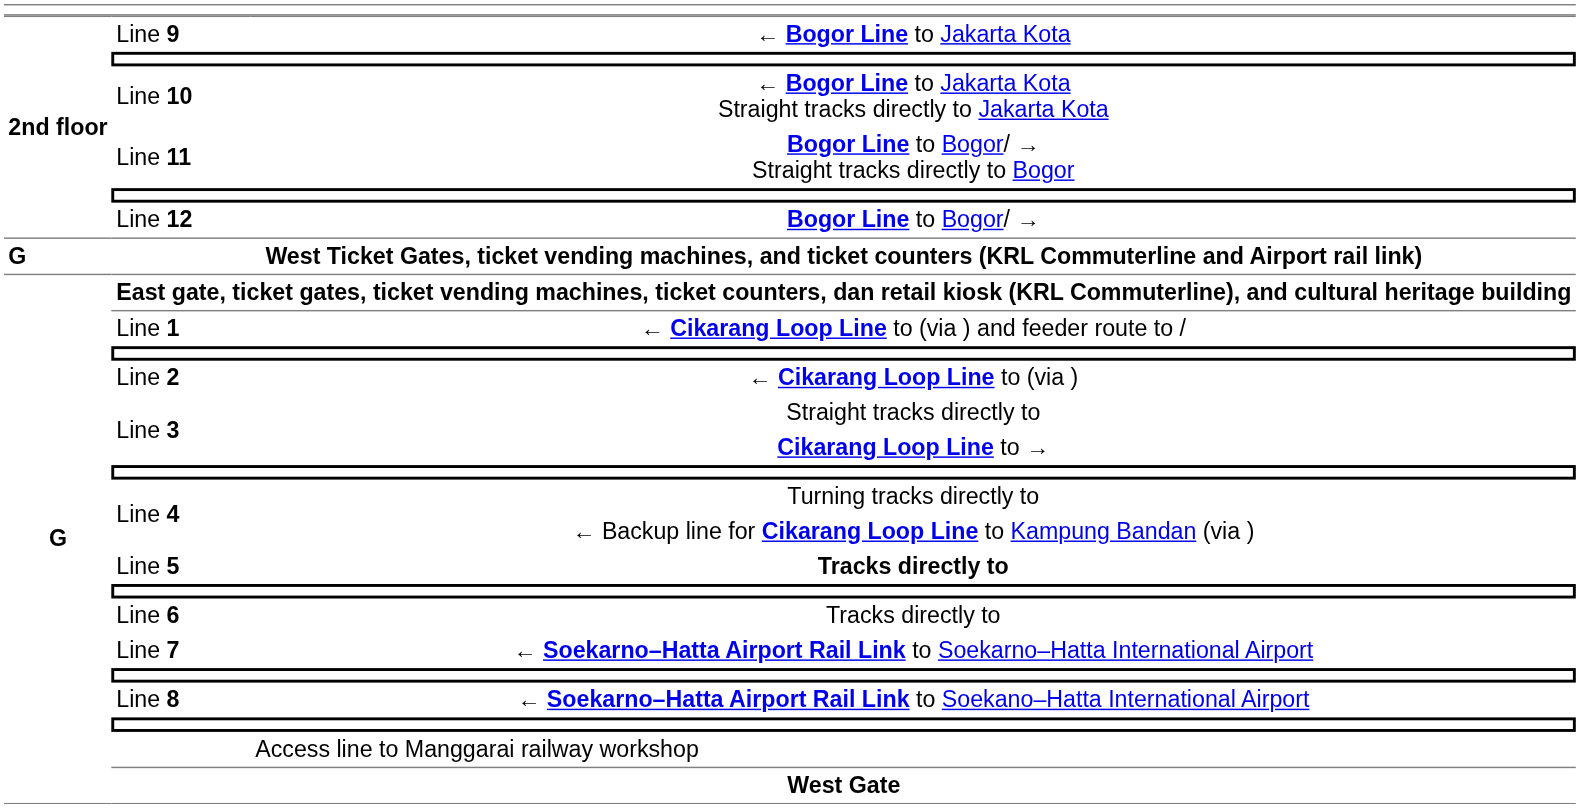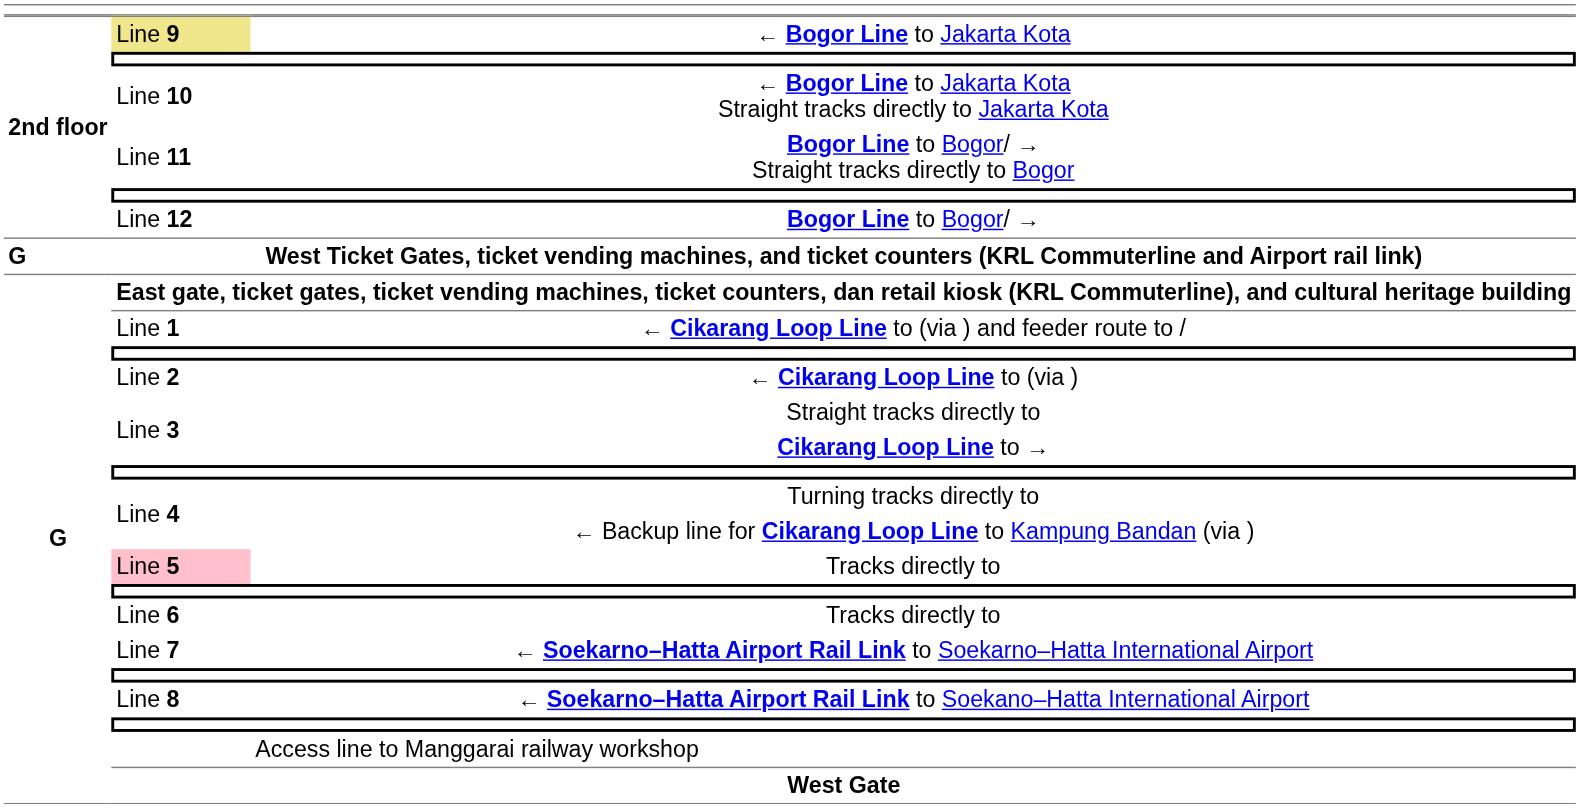(148, 34) no background -> (148, 34) khaki background
(148, 566) no background -> (148, 566) pink background
(913, 566) bold -> (913, 566) normal
